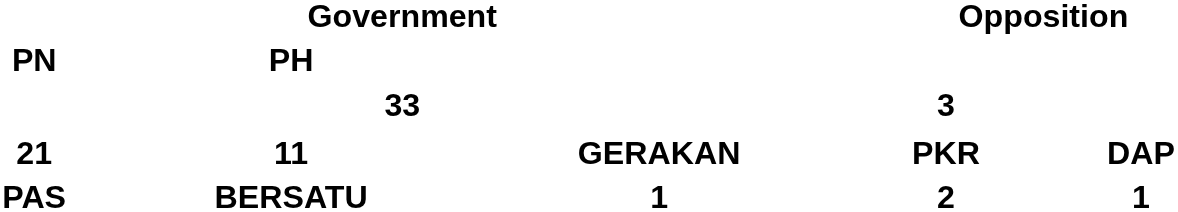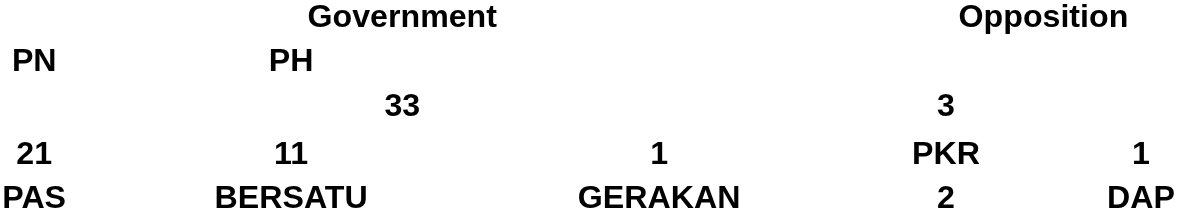(659, 153) GERAKAN -> (659, 153) 1
(1141, 153) DAP -> (1141, 153) 1
(659, 197) 1 -> (659, 197) GERAKAN
(1141, 197) 1 -> (1141, 197) DAP
